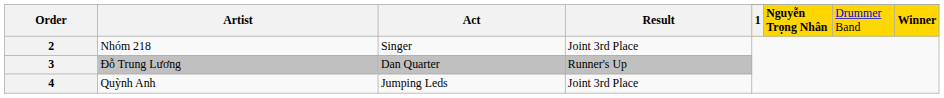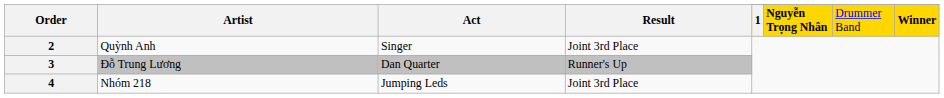(126, 45) Nhóm 218 -> (128, 45) Quỳnh Anh
(128, 83) Quỳnh Anh -> (126, 83) Nhóm 218
